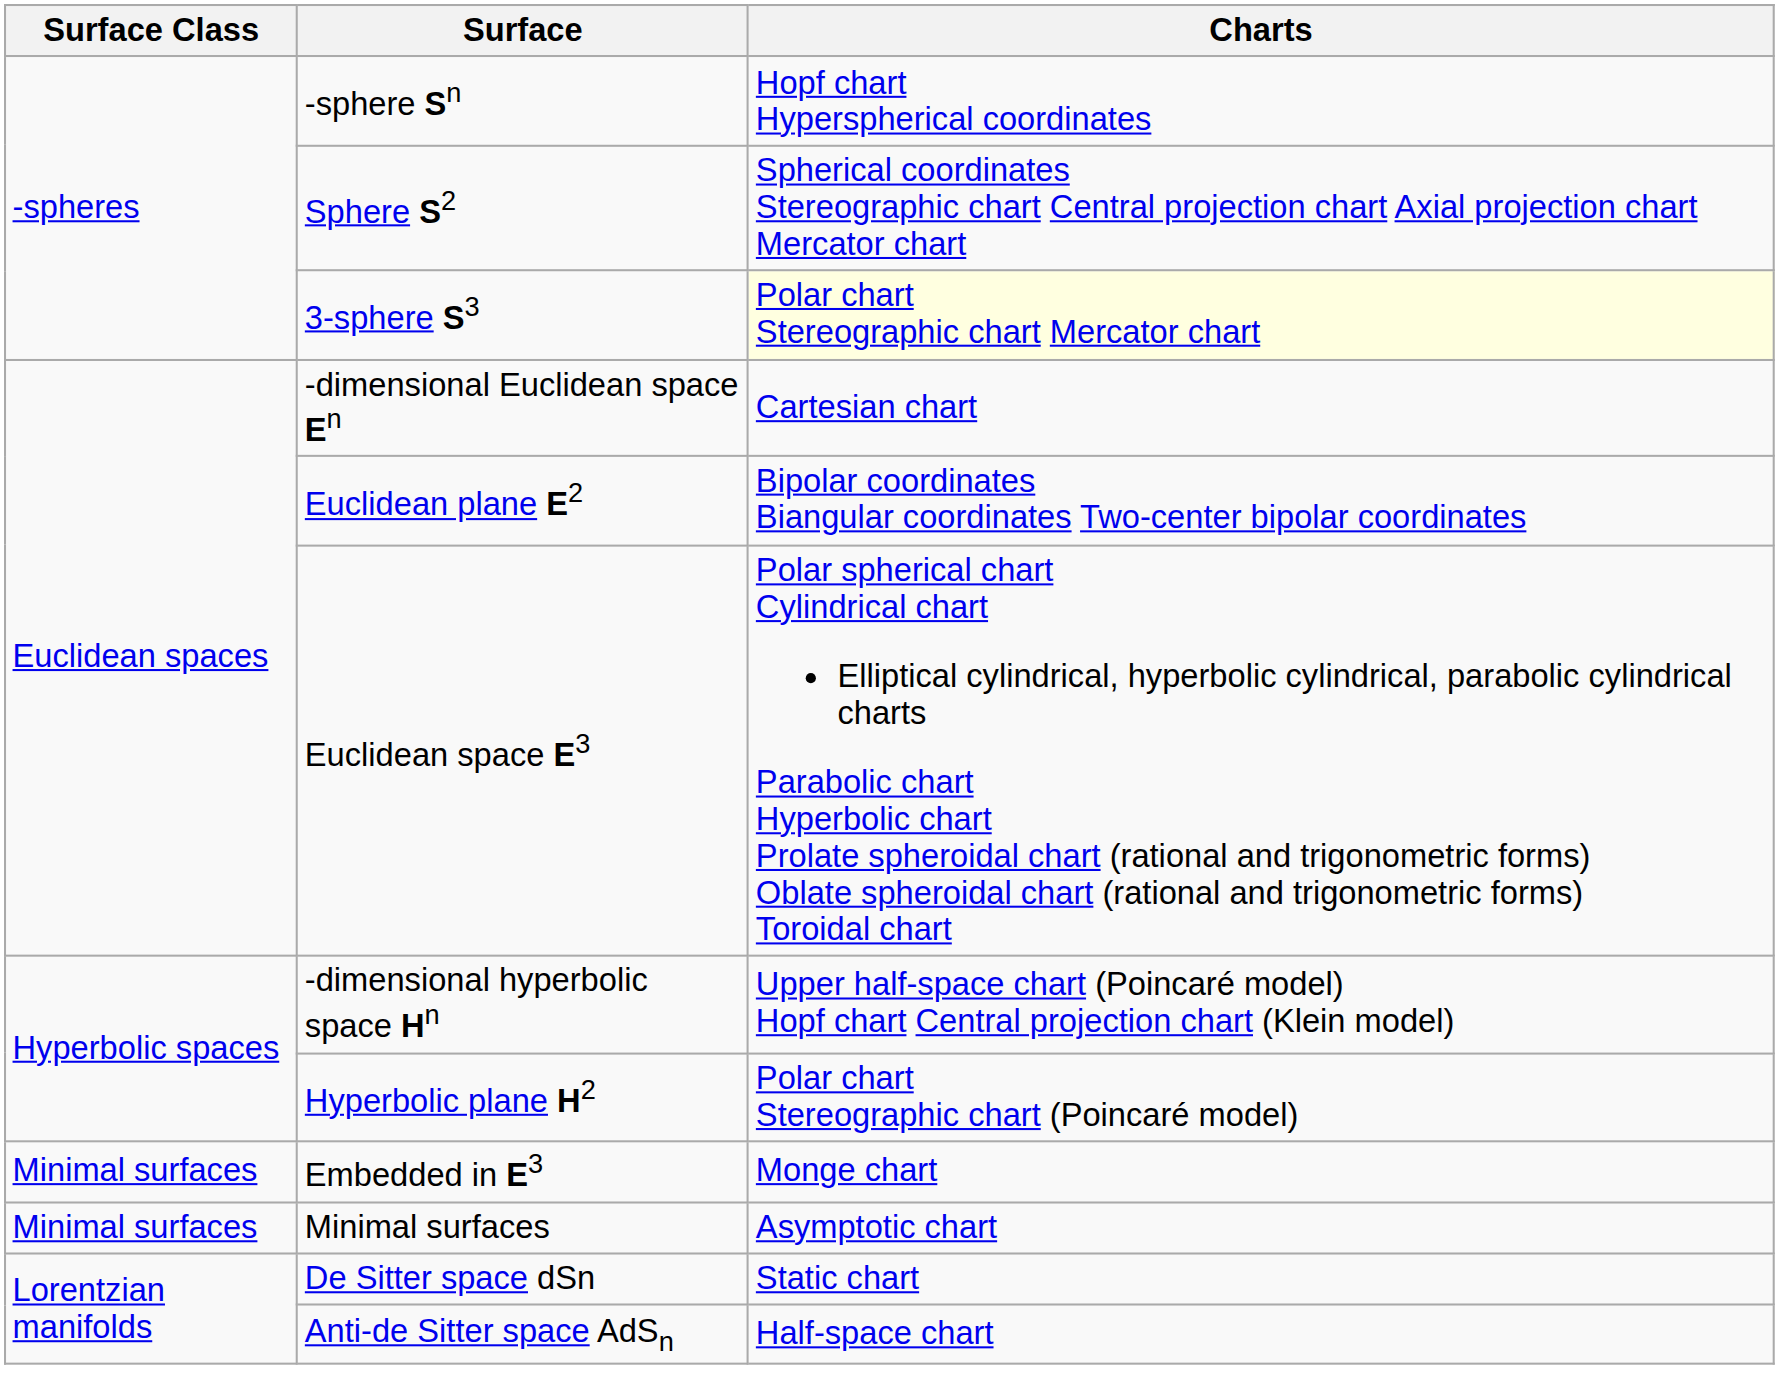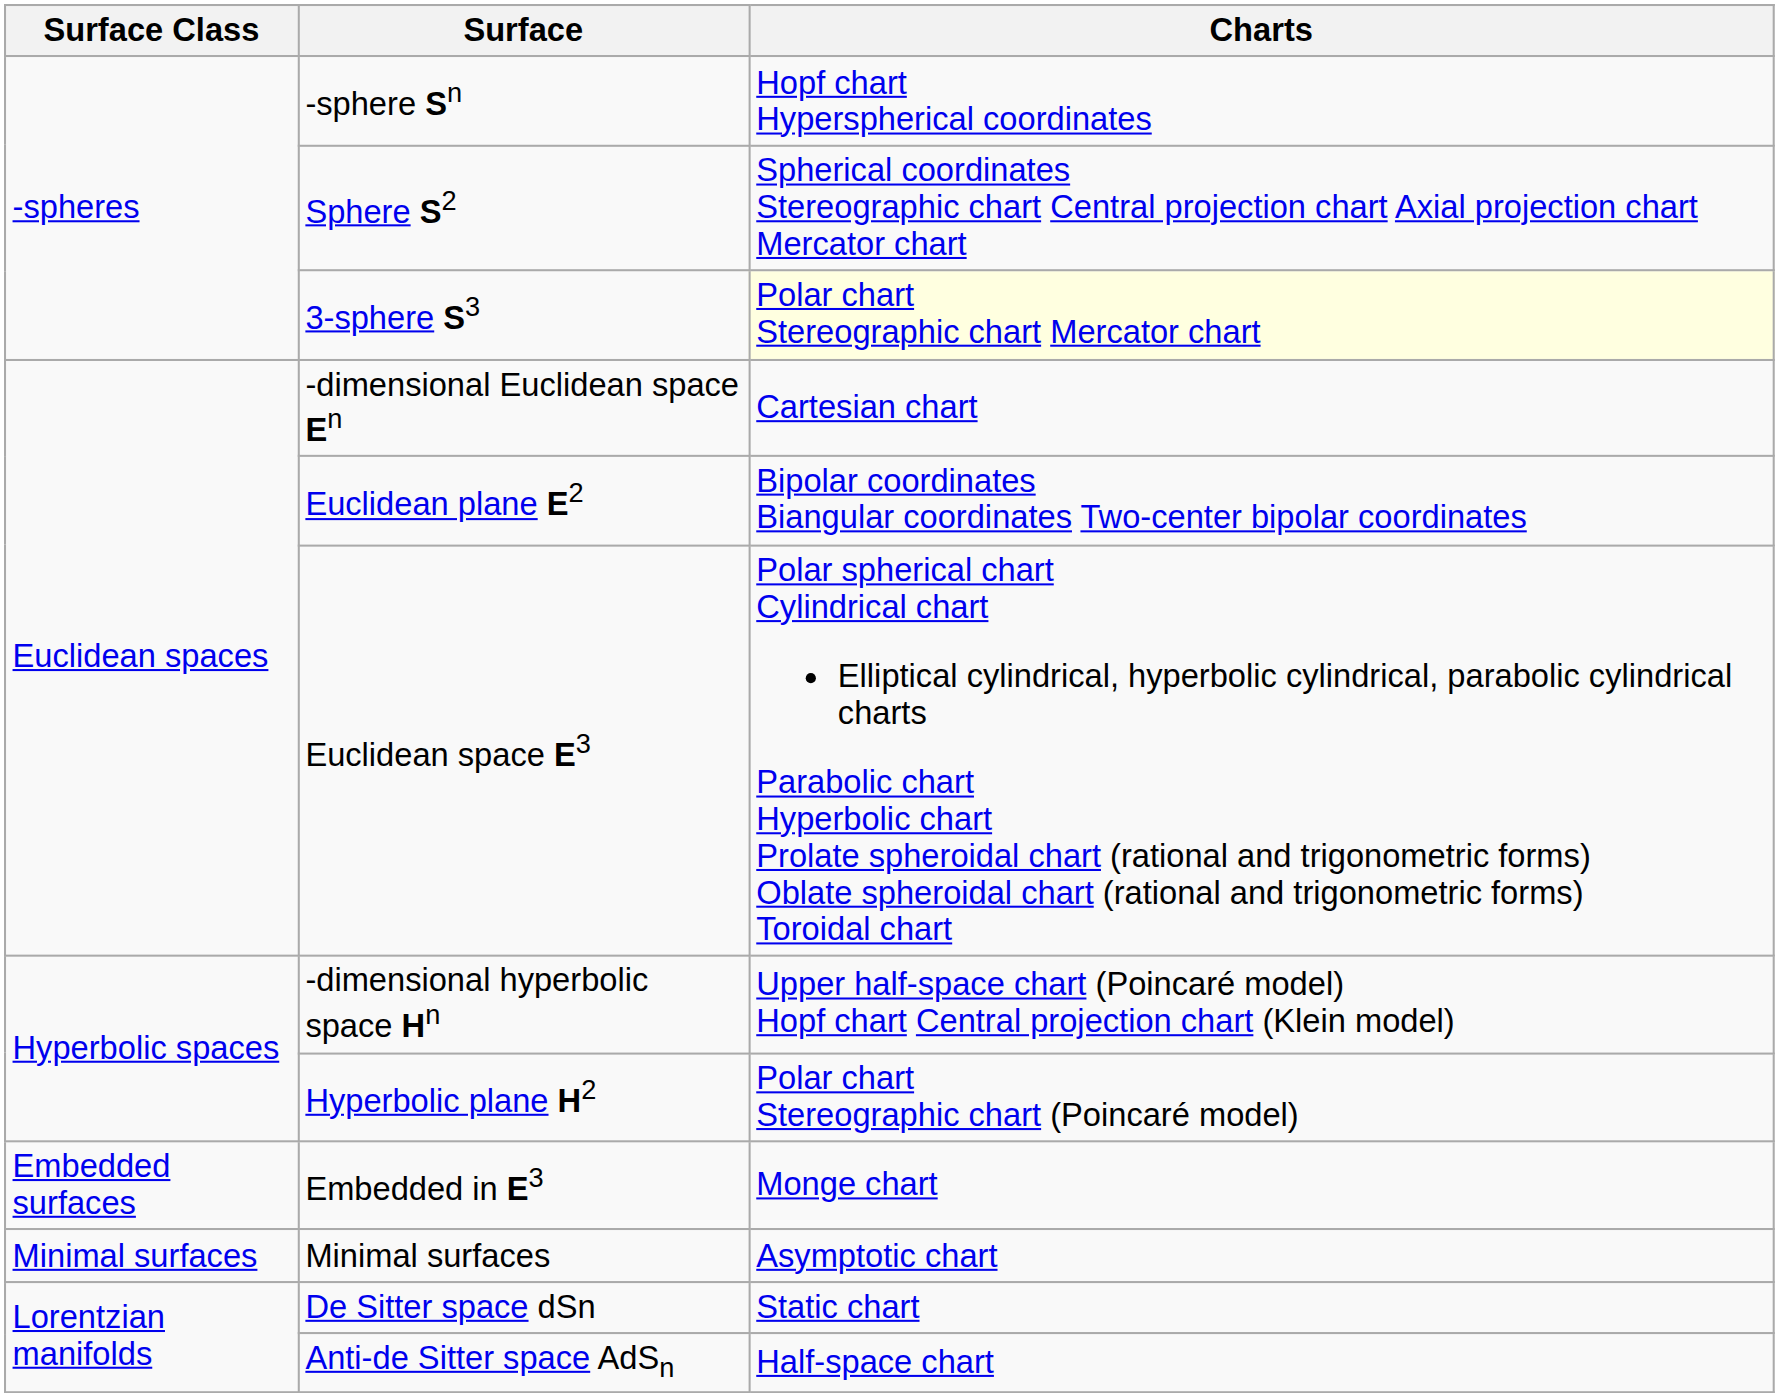(135, 1171) Minimal surfaces -> (91, 1185) Embedded surfaces
